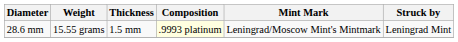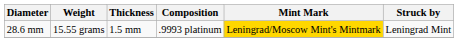(190, 29) lightyellow background -> (190, 29) no background
(304, 29) no background -> (304, 29) gold background
